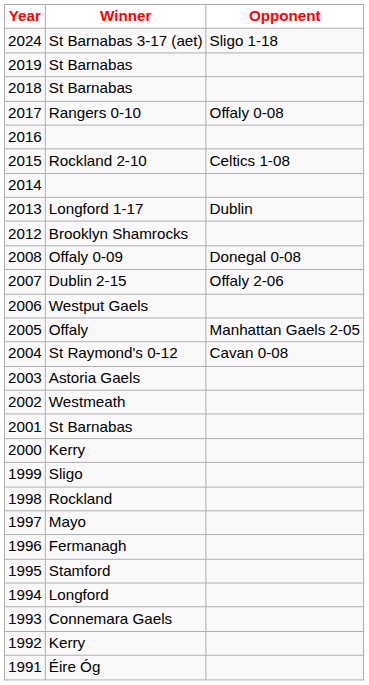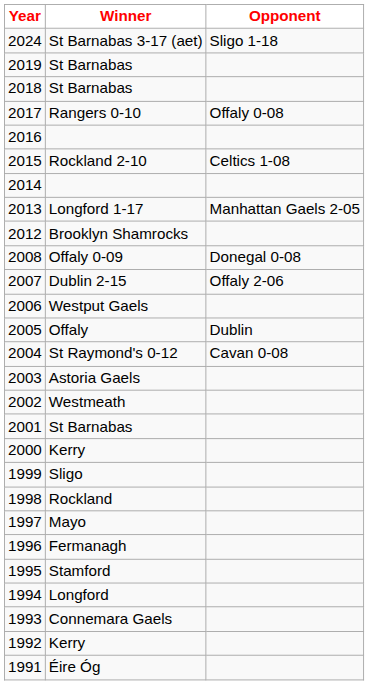(231, 209) Dublin -> (285, 209) Manhattan Gaels 2-05
(285, 329) Manhattan Gaels 2-05 -> (231, 329) Dublin
